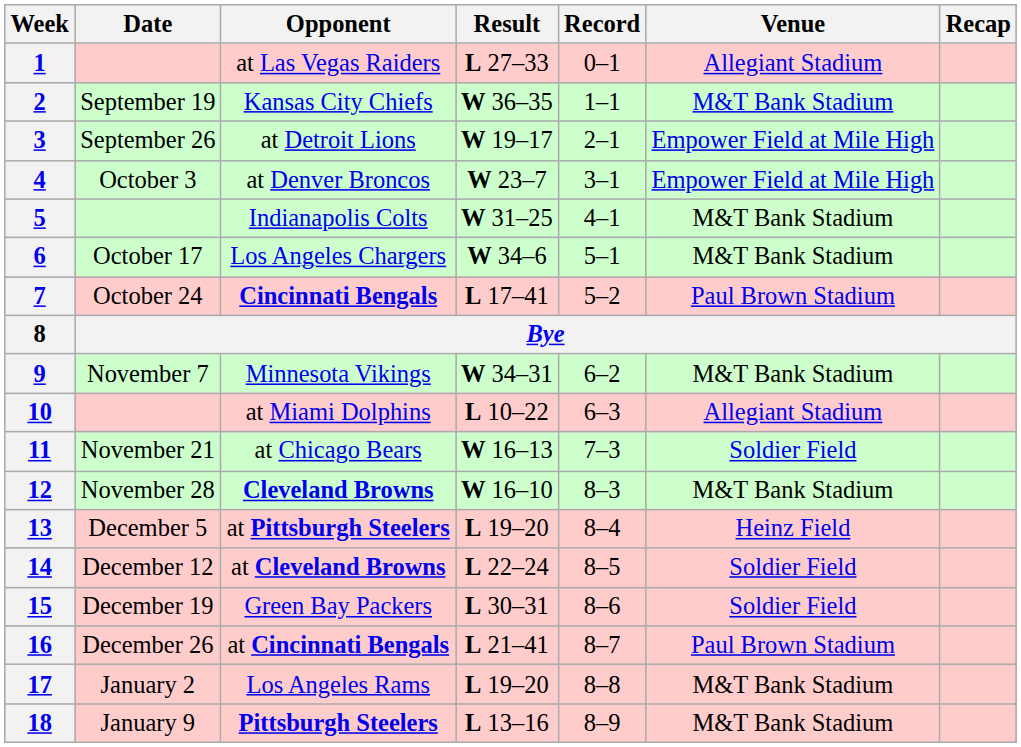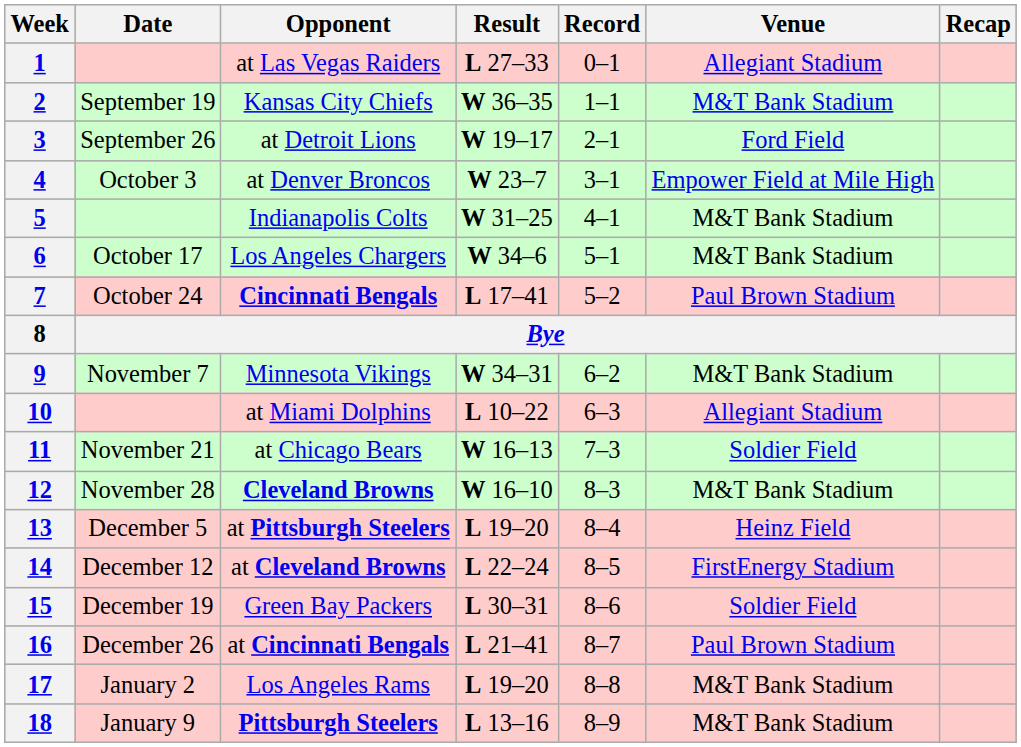(793, 140) Empower Field at Mile High -> (793, 140) Ford Field
(793, 567) Soldier Field -> (793, 567) FirstEnergy Stadium
